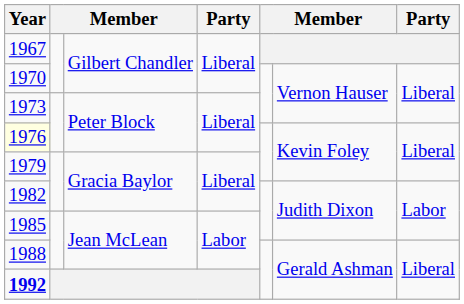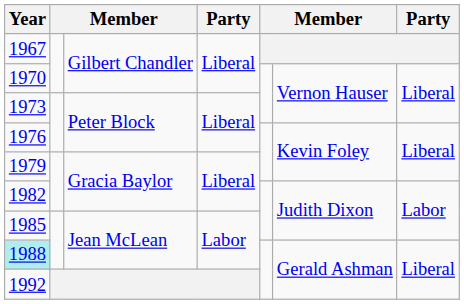(27, 136) lightyellow background -> (27, 136) no background
(27, 254) no background -> (27, 254) paleturquoise background
(27, 284) bold -> (27, 284) normal
